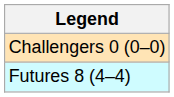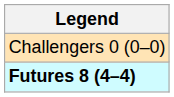(70, 76) normal -> (72, 76) bold
